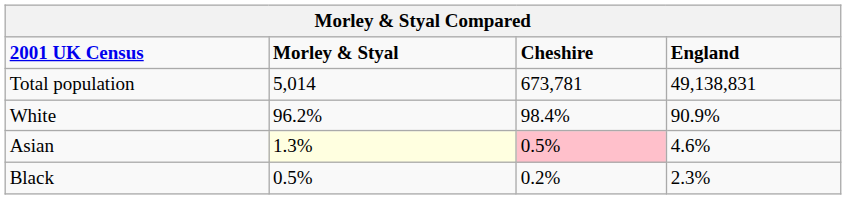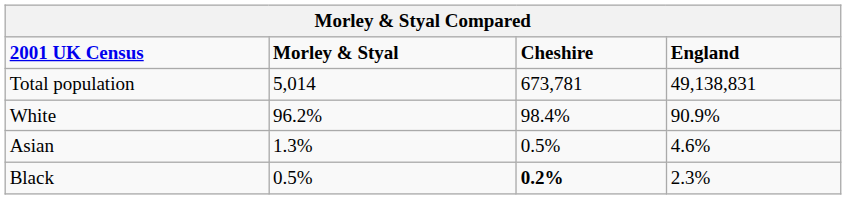(293, 146) lightyellow background -> (293, 146) no background
(541, 146) pink background -> (541, 146) no background
(541, 177) normal -> (542, 177) bold
